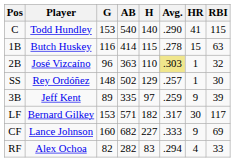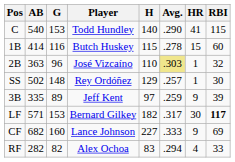columns swapped: (61, 13) <-> (128, 13)
(218, 47) 63 -> (218, 47) 60
(218, 115) normal -> (218, 115) bold
